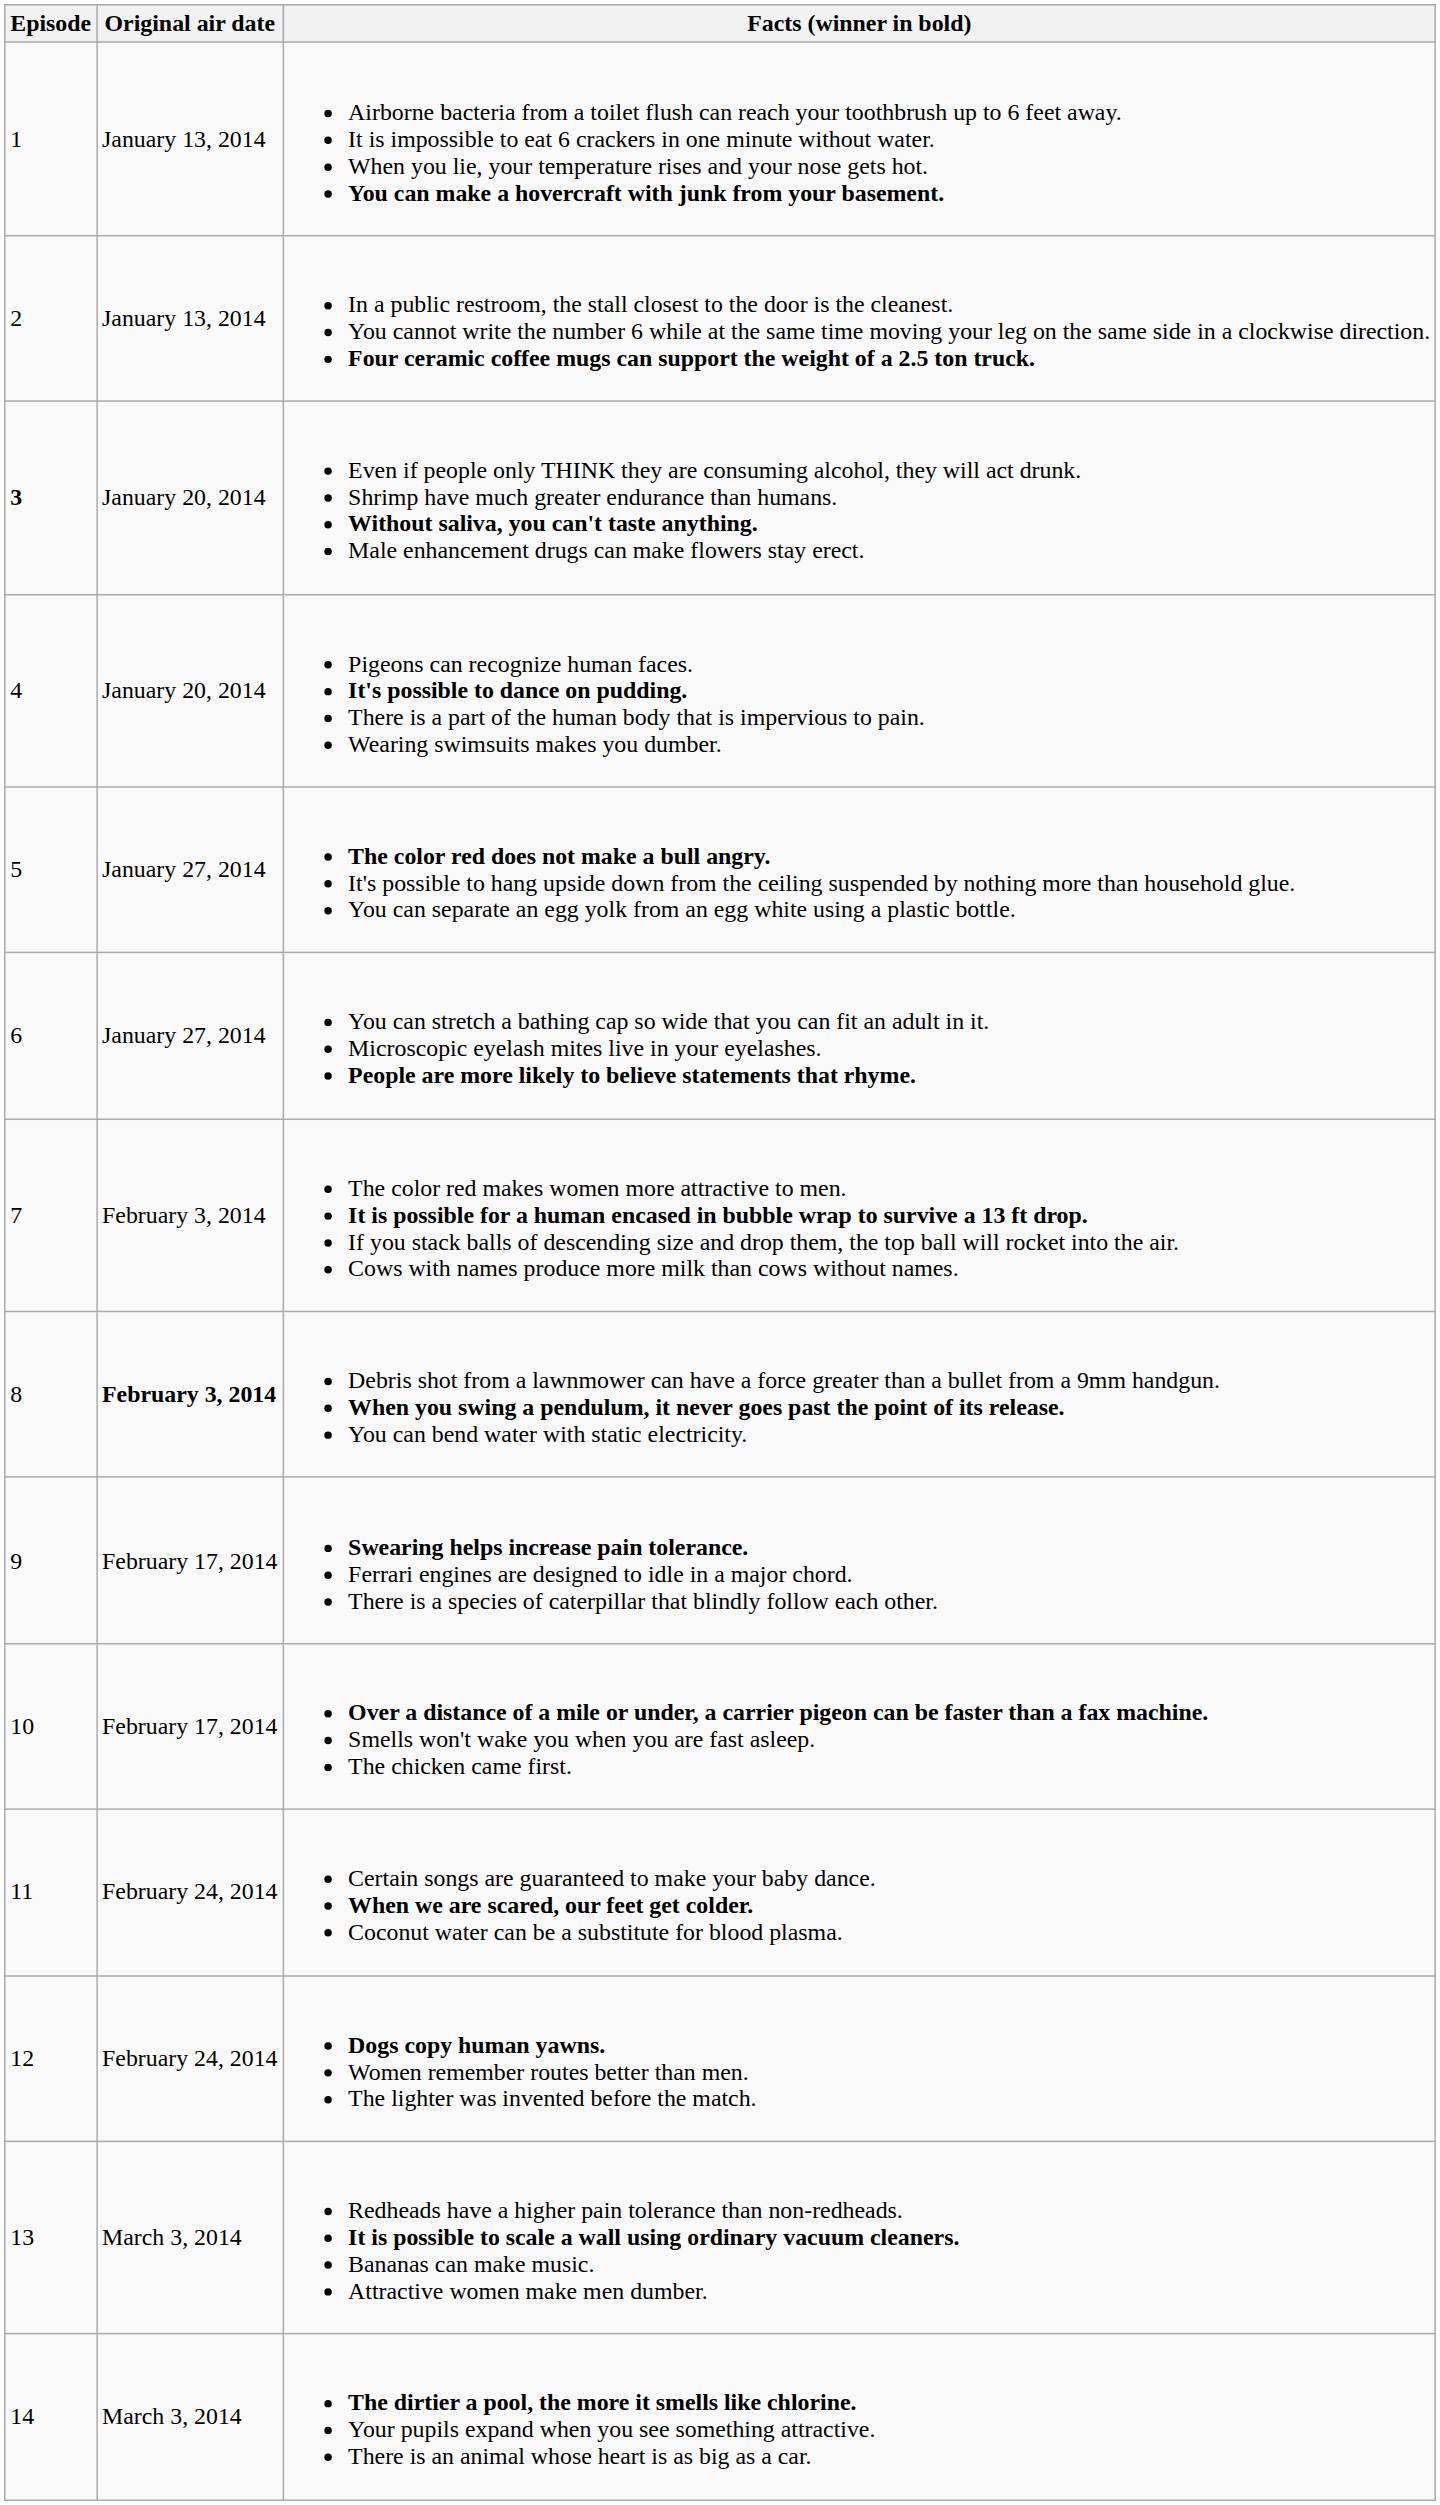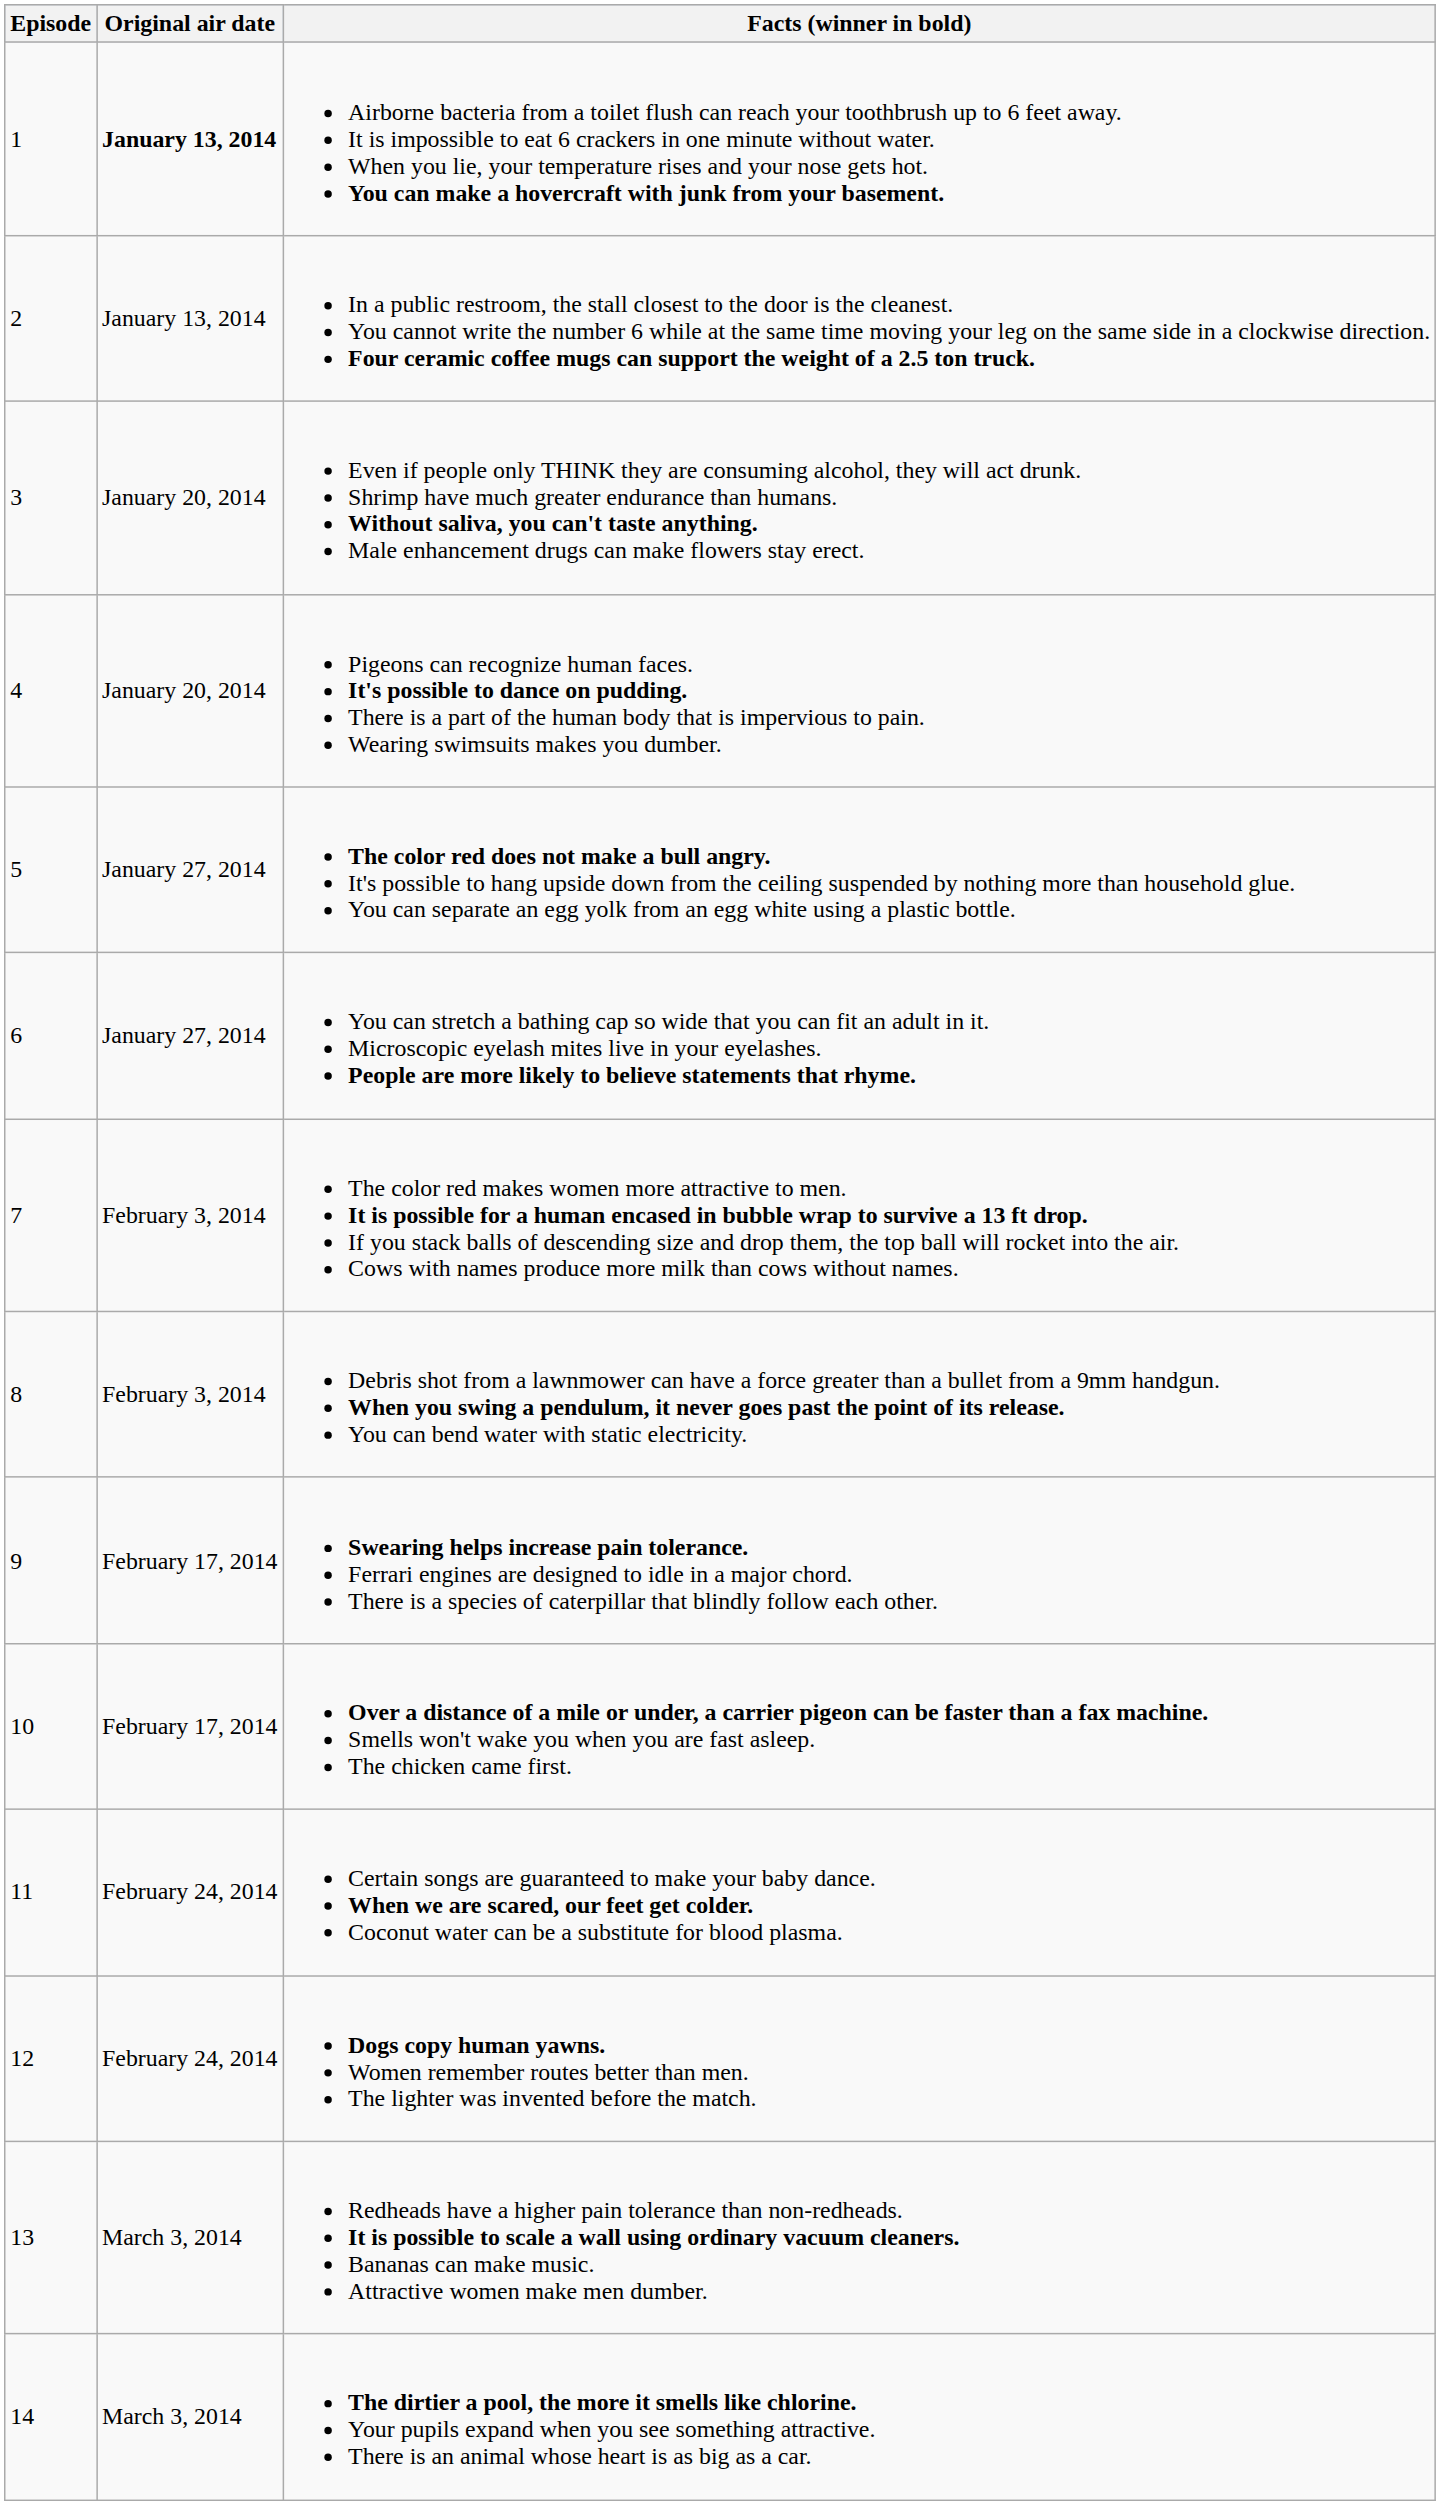(184, 138) normal -> (189, 138) bold
(16, 497) bold -> (16, 497) normal
(189, 1394) bold -> (184, 1394) normal
